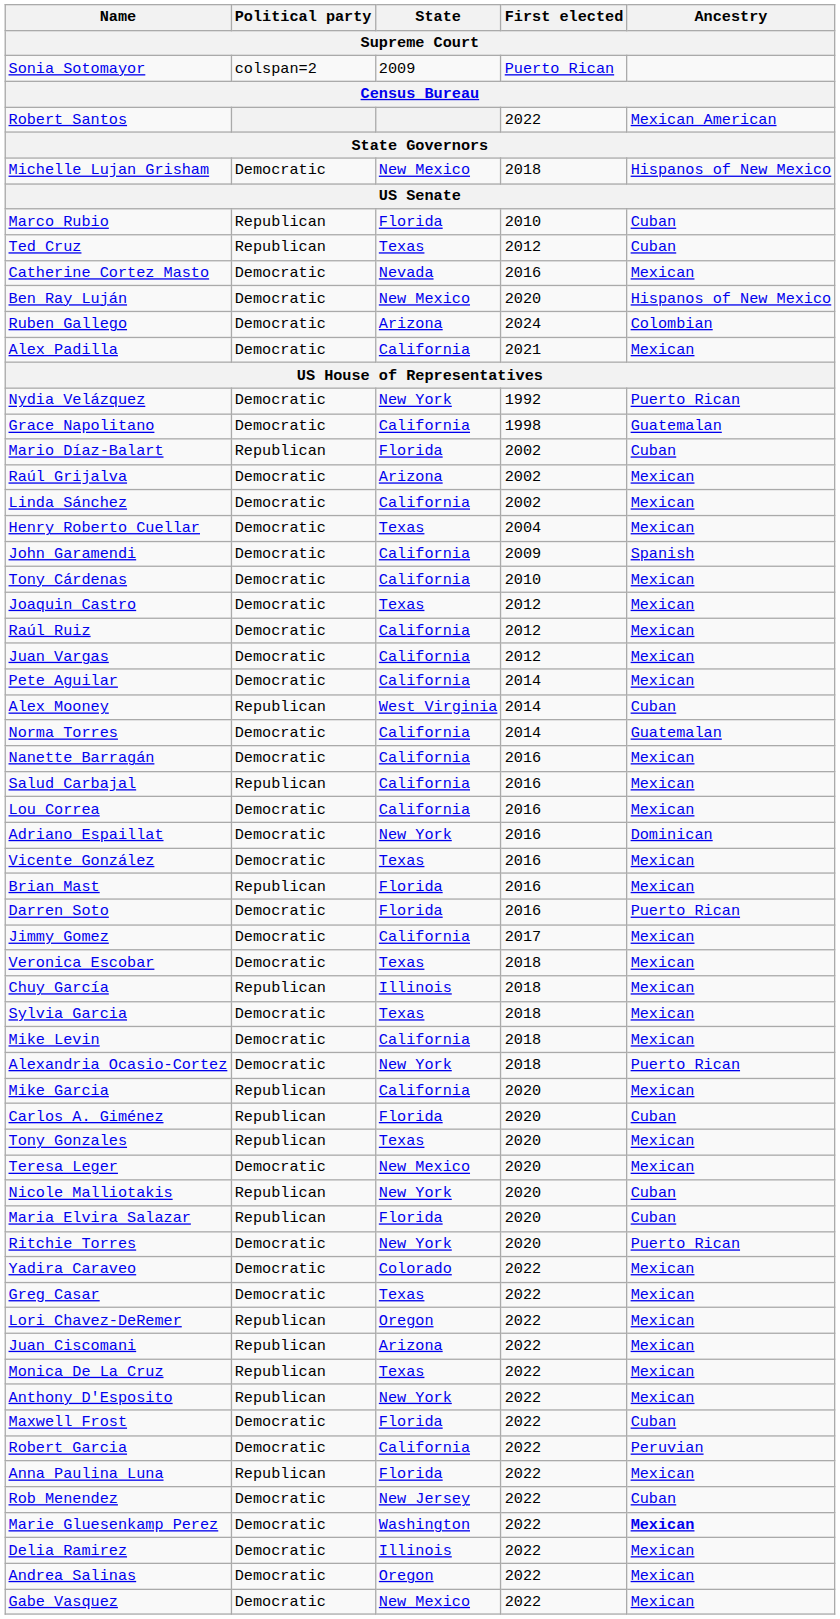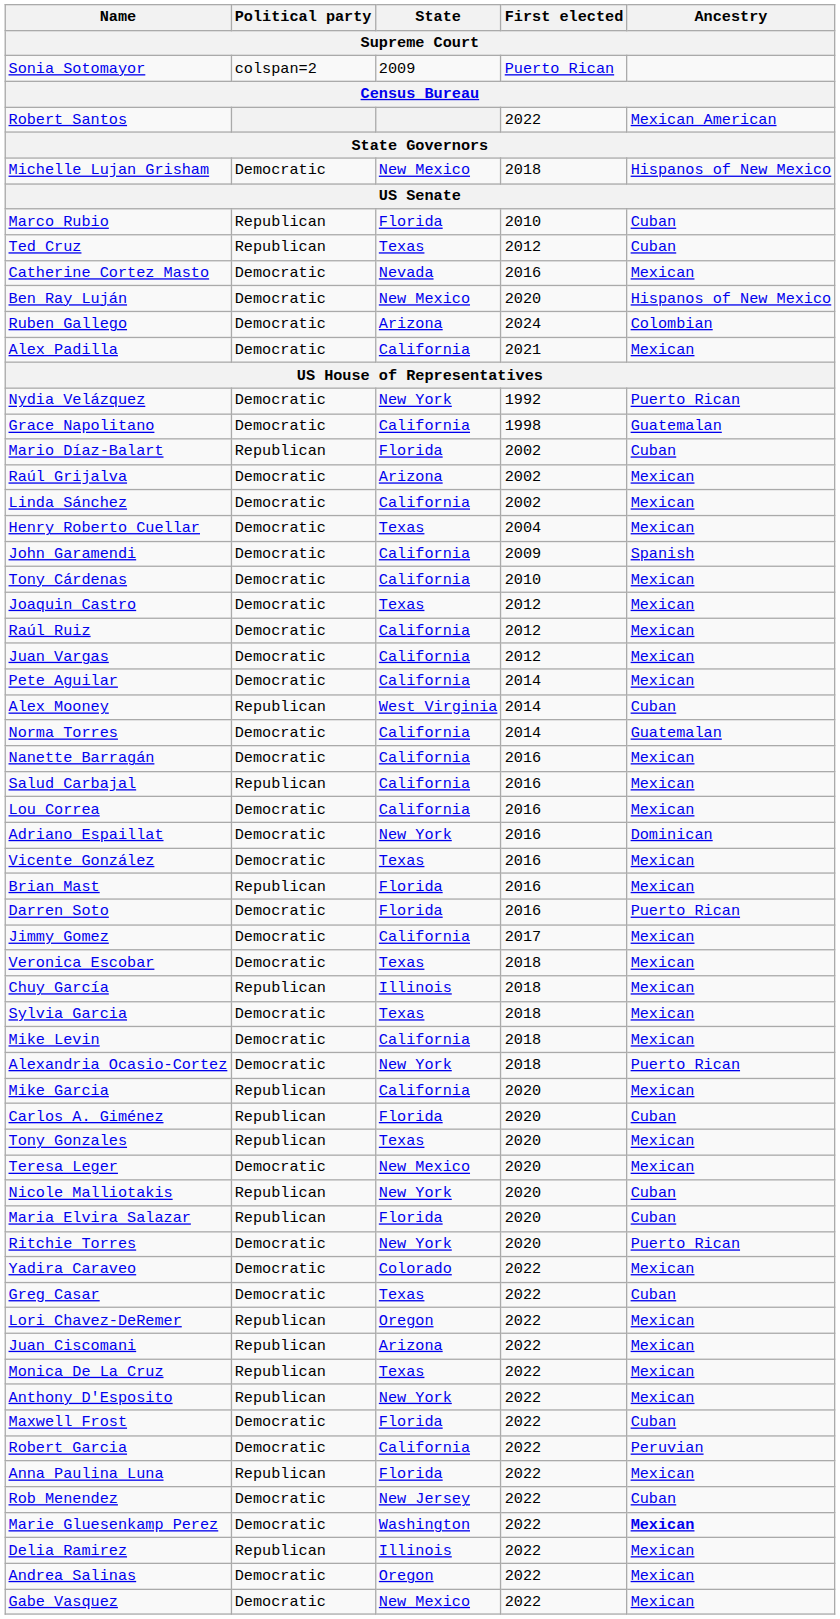(663, 1295) Mexican -> (653, 1295) Cuban
(280, 1551) Democratic -> (280, 1551) Republican
